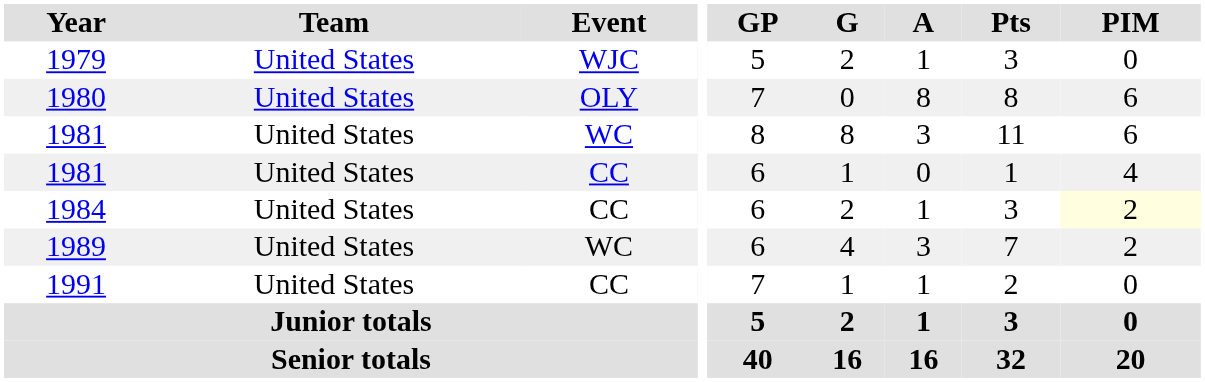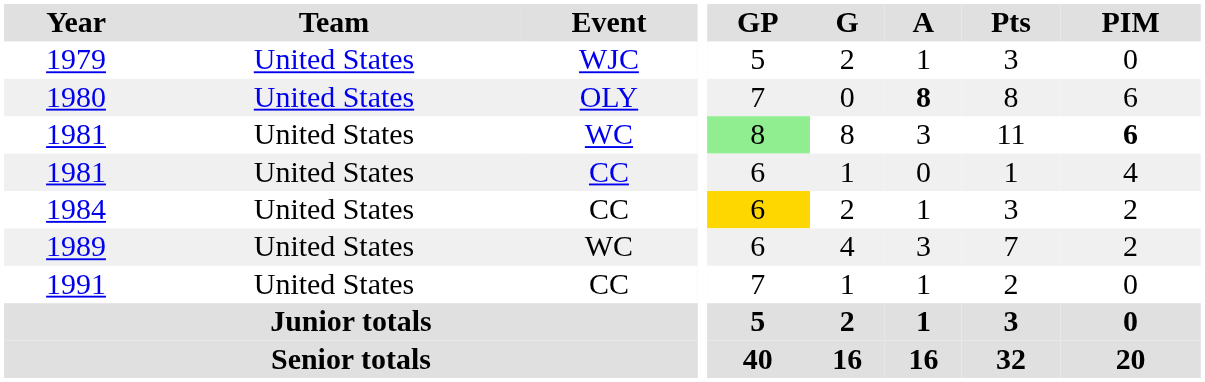(923, 97) normal -> (923, 97) bold
(758, 134) no background -> (758, 134) lightgreen background
(1131, 134) normal -> (1131, 134) bold
(758, 209) no background -> (758, 209) gold background
(1131, 209) lightyellow background -> (1131, 209) no background
